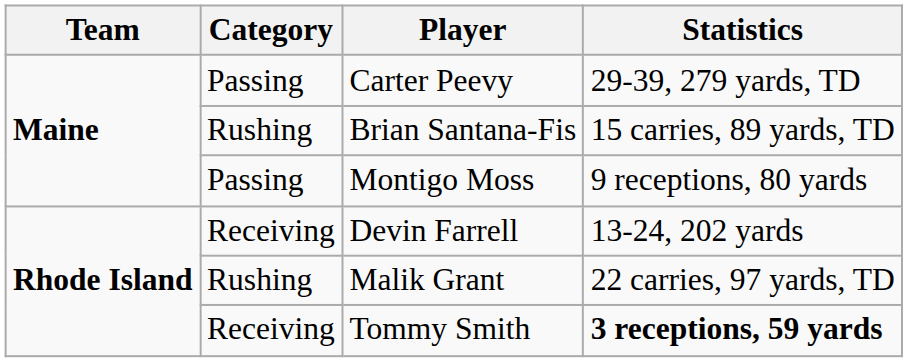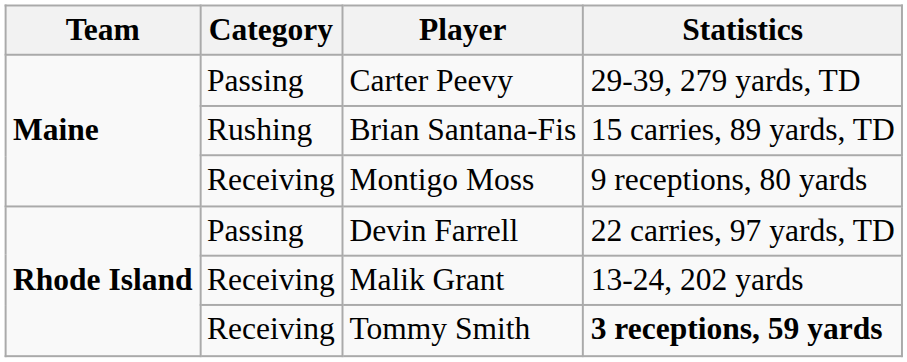(255, 179) Passing -> (271, 179) Receiving
(271, 229) Receiving -> (255, 229) Passing
(697, 229) 13-24, 202 yards -> (743, 229) 22 carries, 97 yards, TD
(260, 279) Rushing -> (271, 279) Receiving
(743, 279) 22 carries, 97 yards, TD -> (697, 279) 13-24, 202 yards
